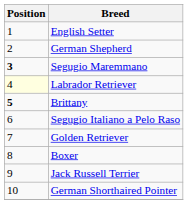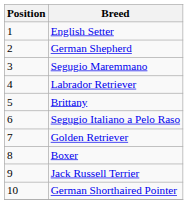(10, 66) bold -> (10, 66) normal
(10, 84) lightyellow background -> (10, 84) no background
(10, 102) bold -> (10, 102) normal
